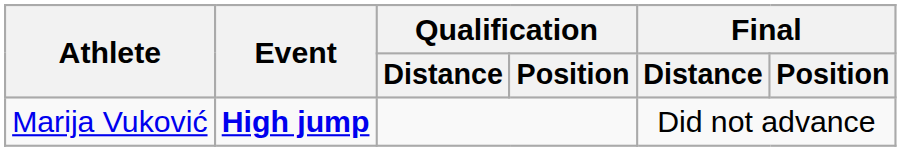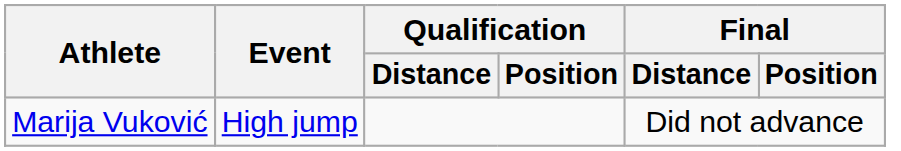(296, 122) bold -> (290, 122) normal
